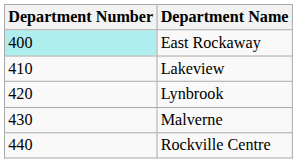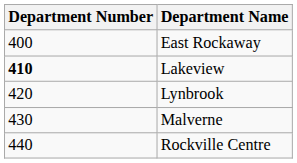(20, 42) paleturquoise background -> (20, 42) no background
(20, 68) normal -> (20, 68) bold
